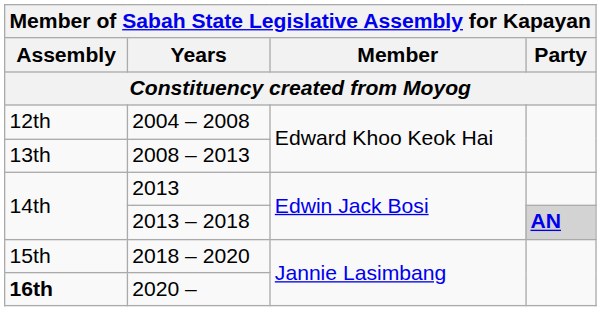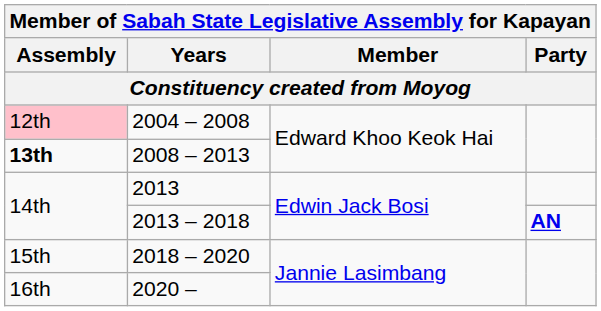(30, 121) no background -> (30, 121) pink background
(30, 155) normal -> (31, 155) bold
(546, 222) lightgrey background -> (546, 222) no background
(31, 289) bold -> (30, 289) normal
